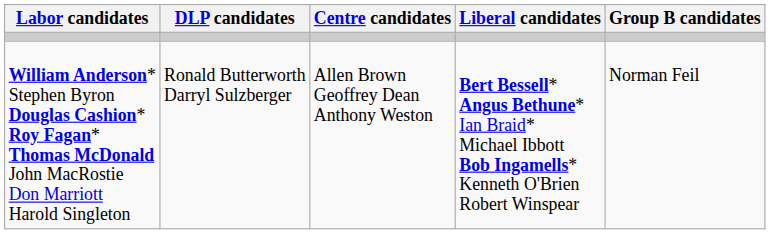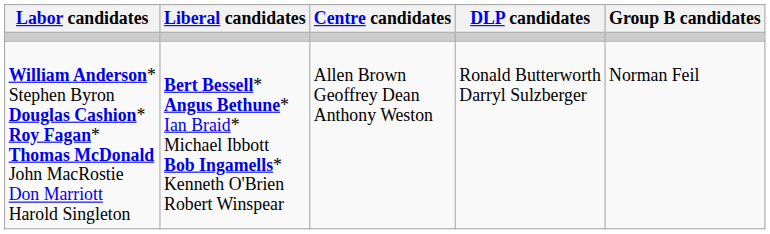columns swapped: (530, 18) <-> (235, 18)
